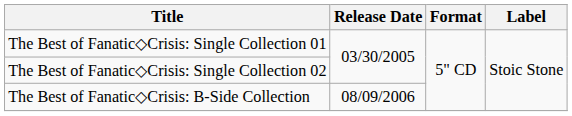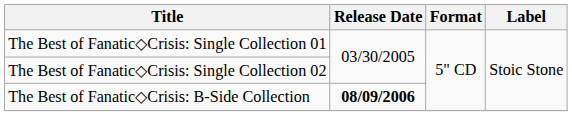(378, 96) normal -> (378, 96) bold
